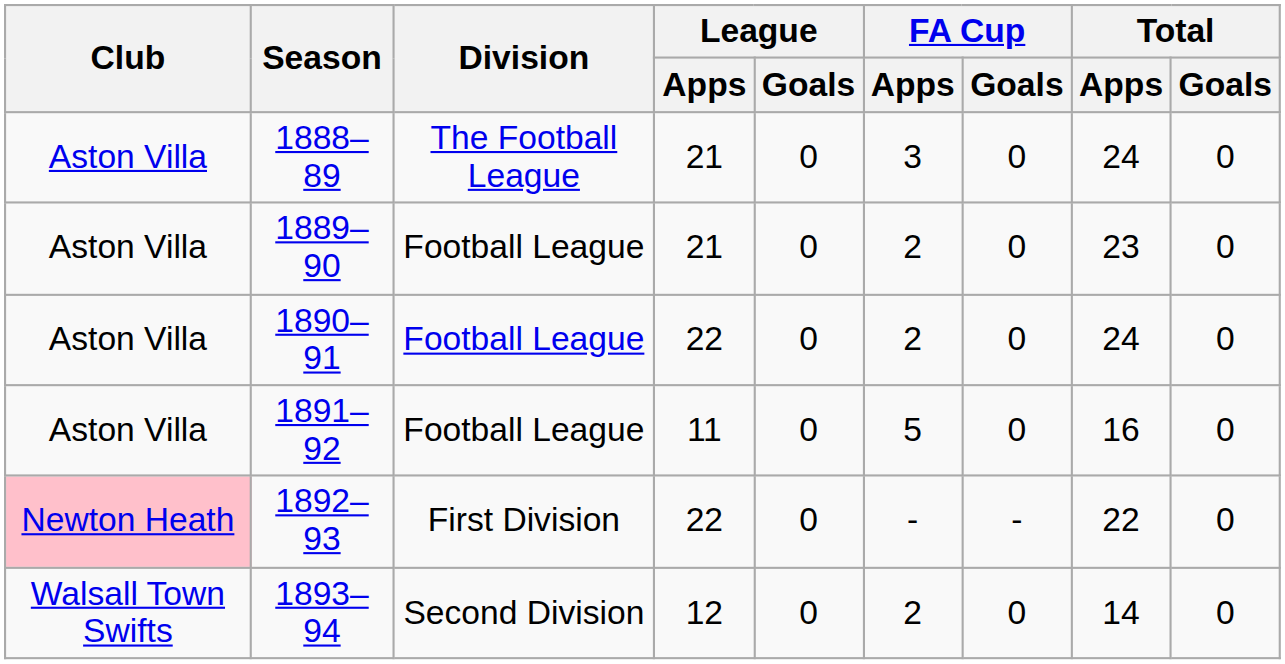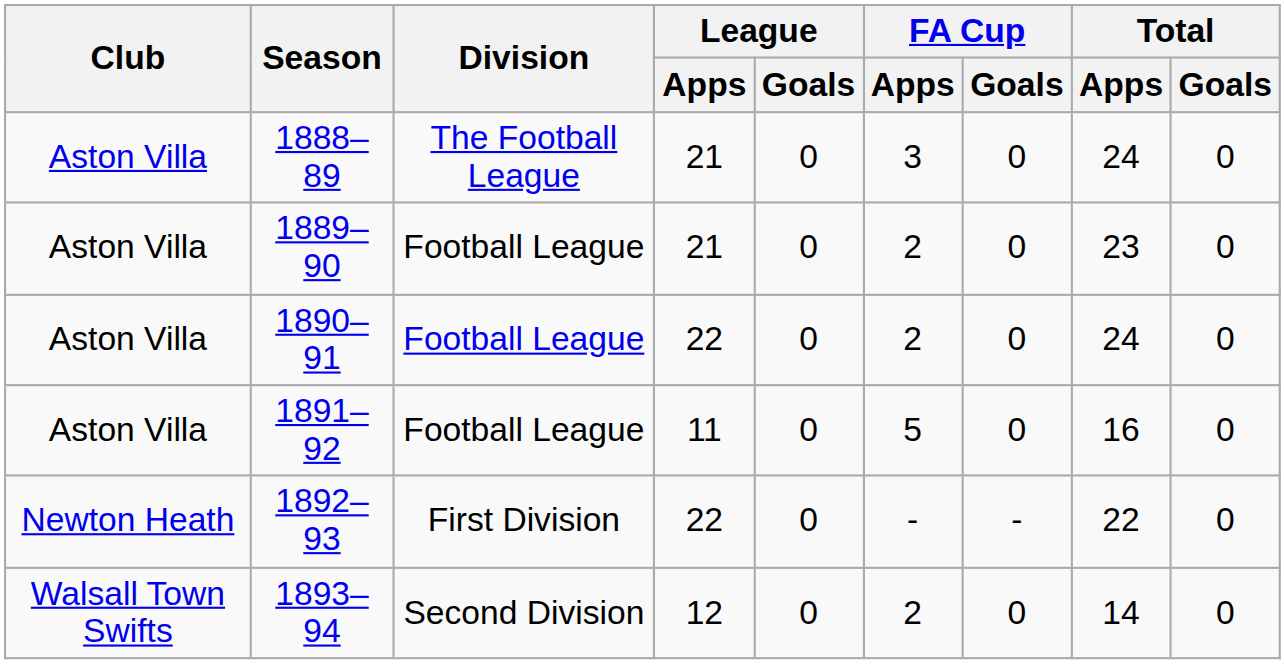(128, 520) pink background -> (128, 520) no background
